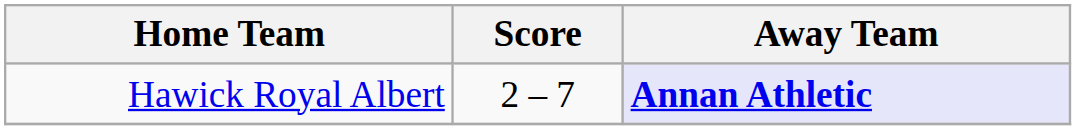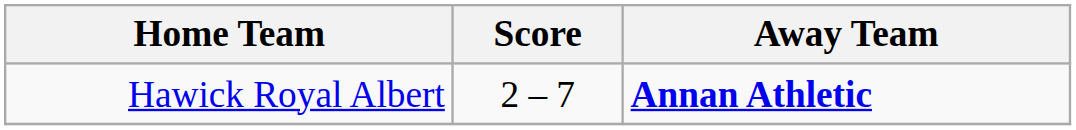(751, 93) lavender background -> (751, 93) no background
